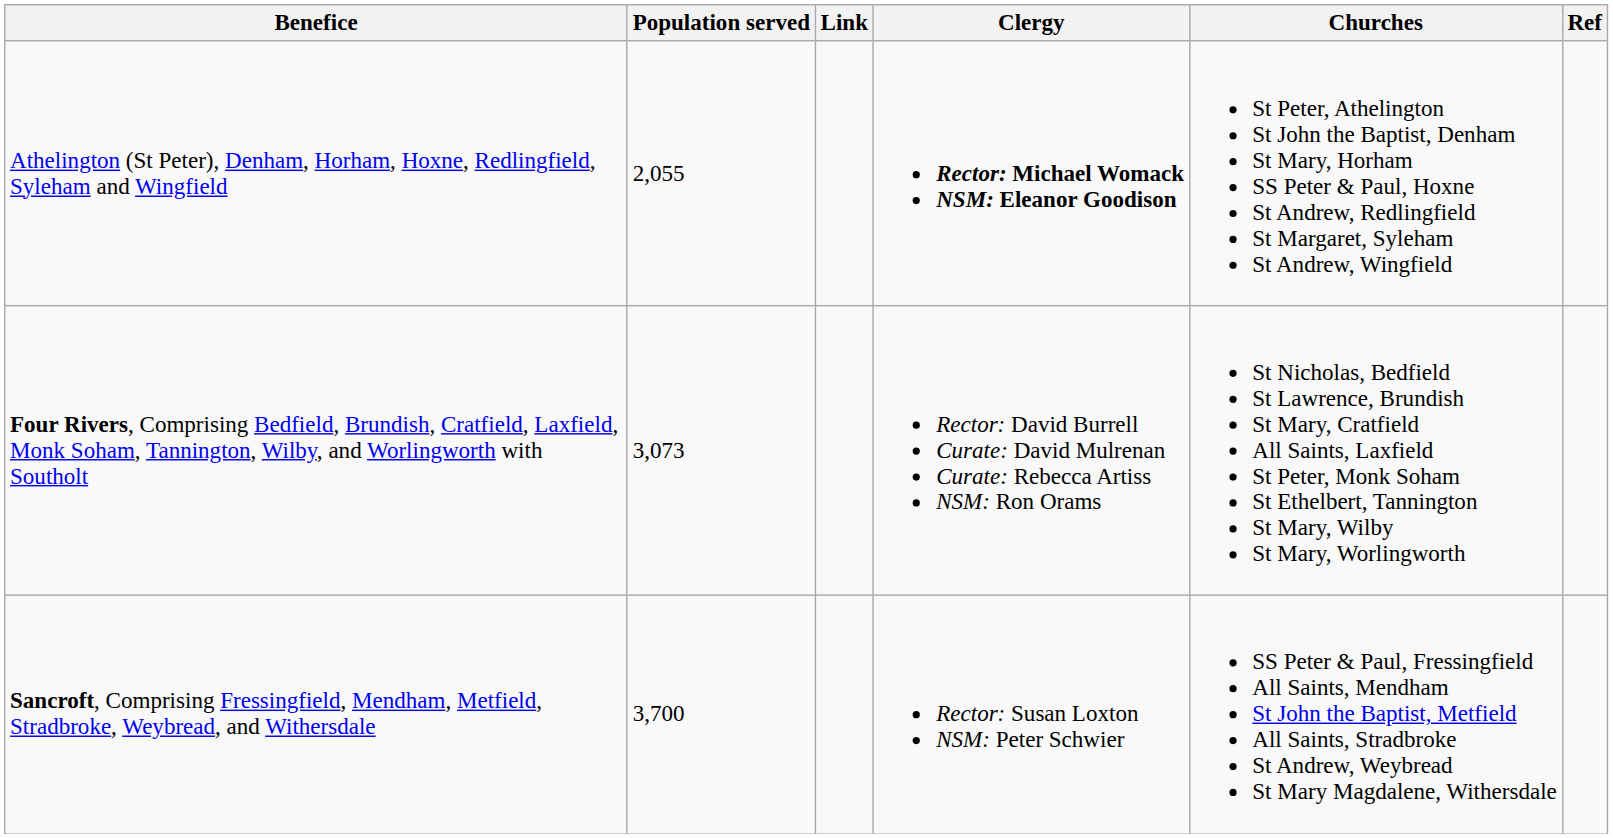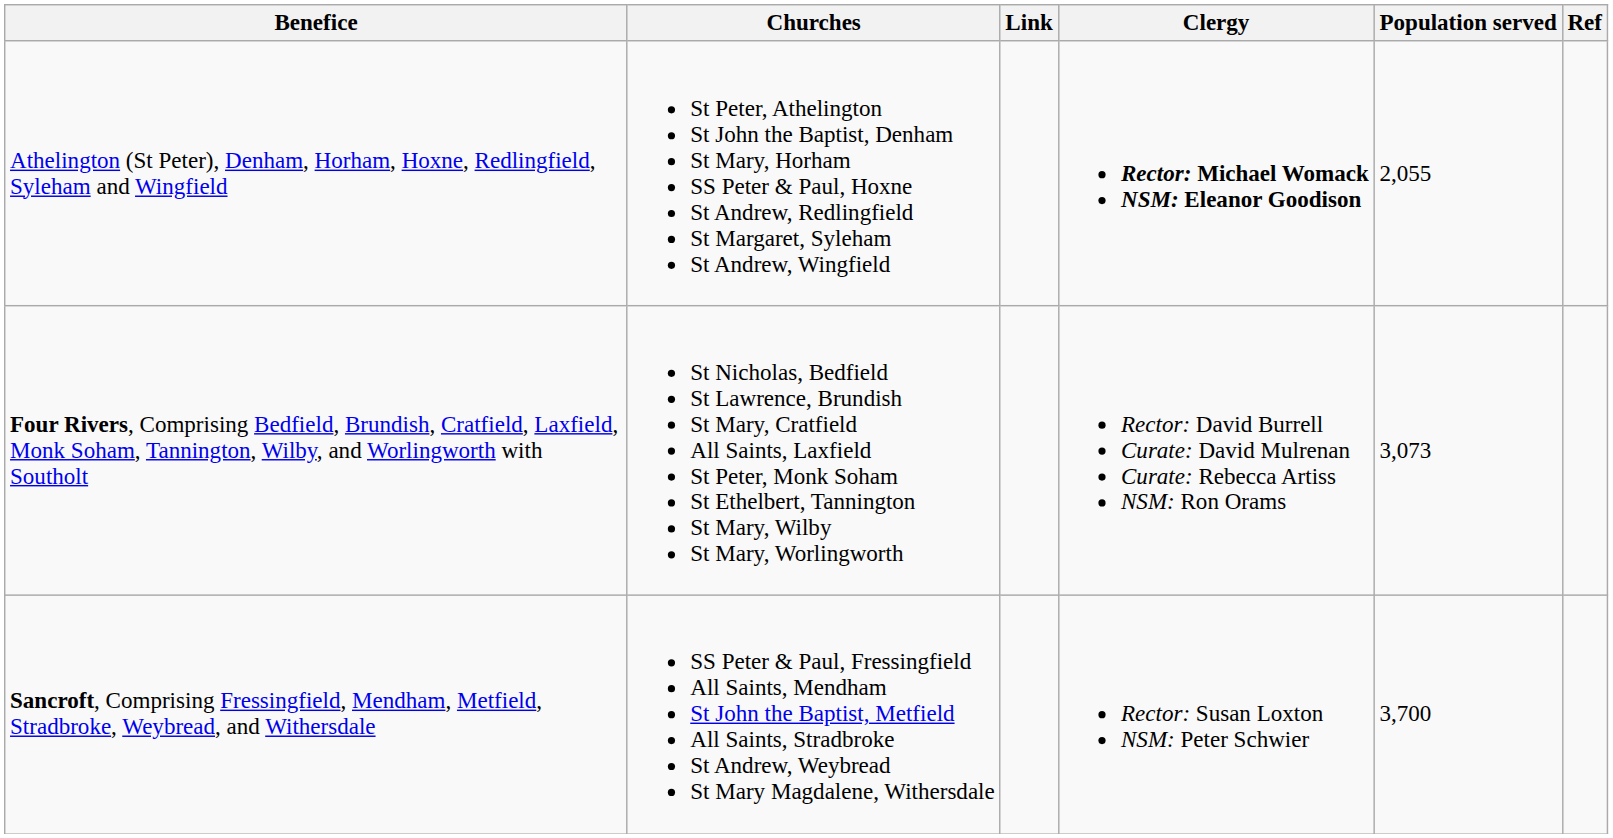columns swapped: (1376, 22) <-> (721, 22)
